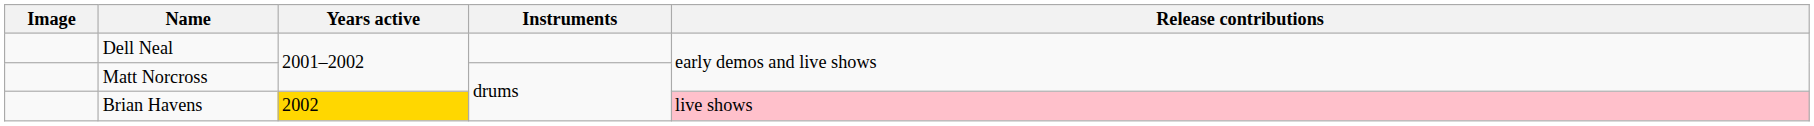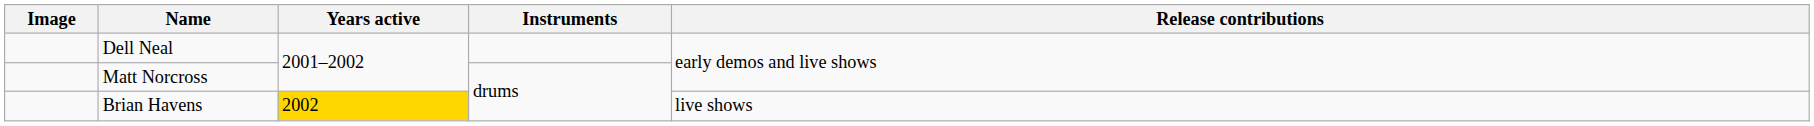(714, 105) pink background -> (714, 105) no background
